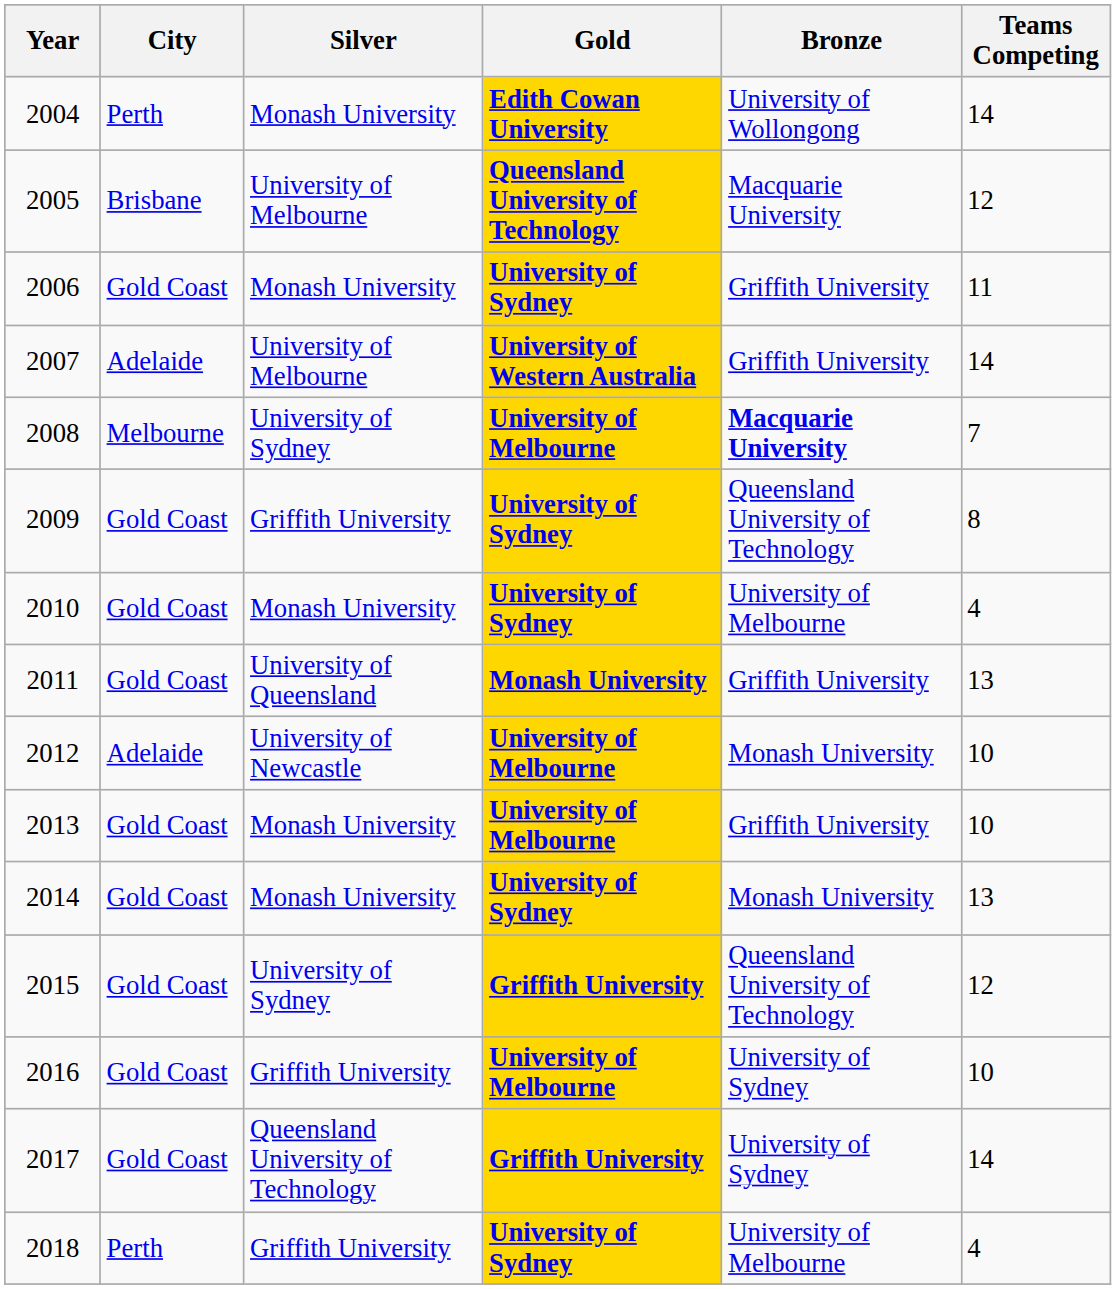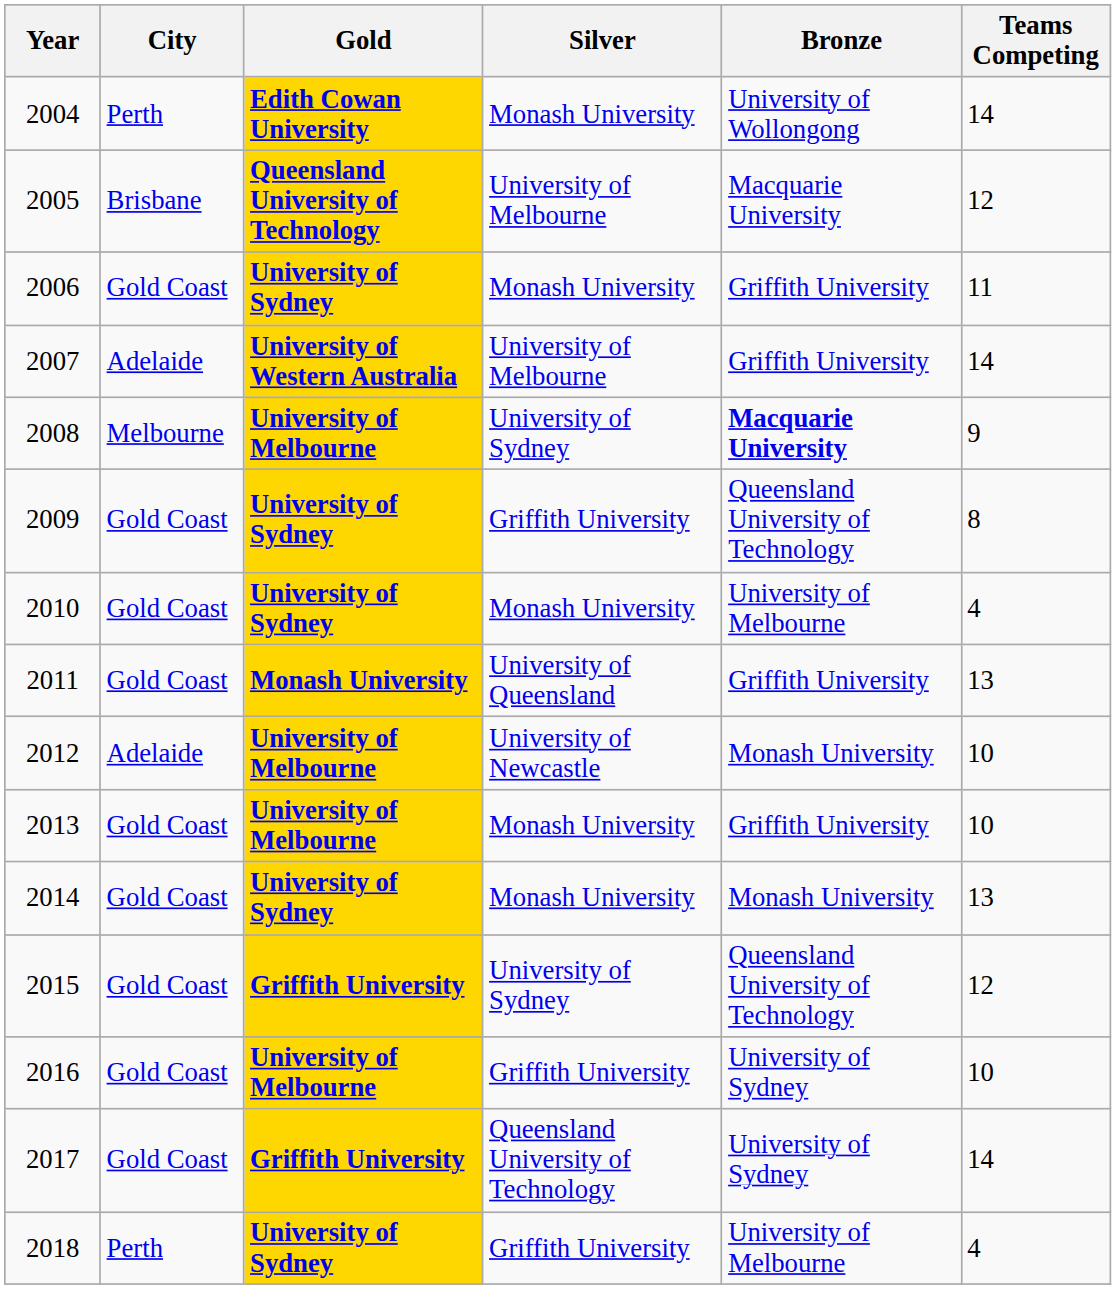columns swapped: (602, 40) <-> (363, 40)
(974, 432) 7 -> (974, 432) 9
